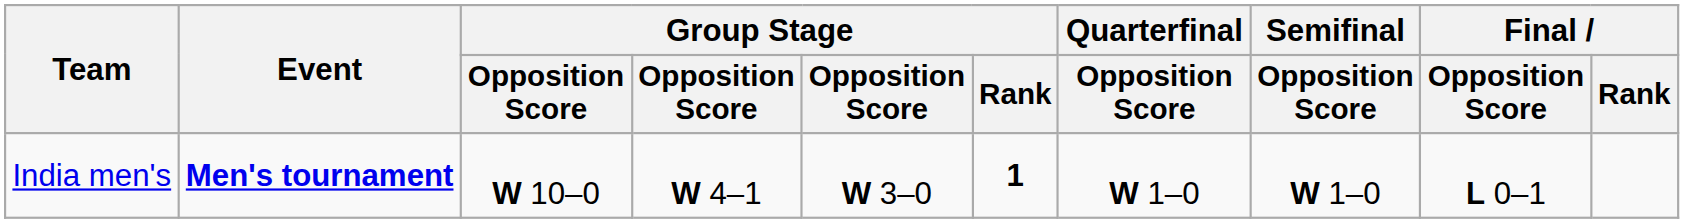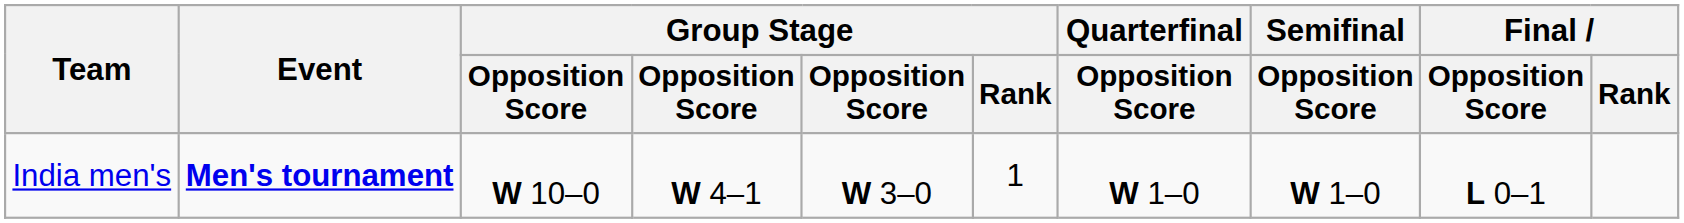(1015, 176) bold -> (1015, 176) normal
